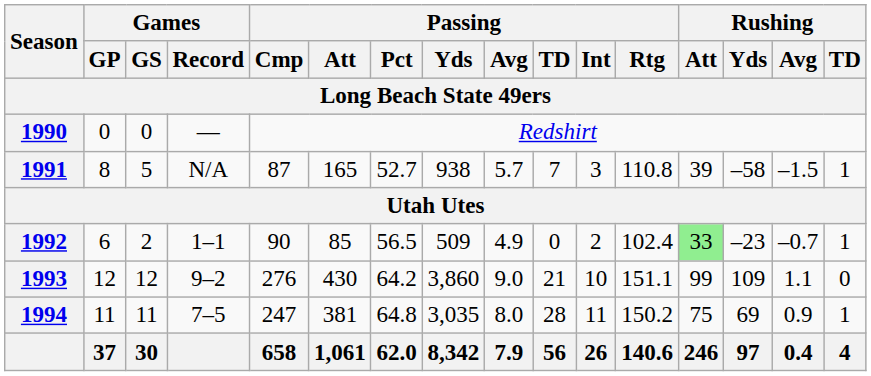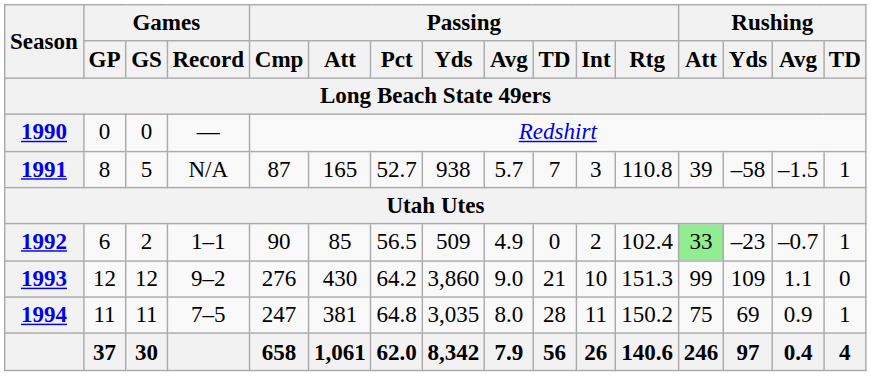(647, 278) 151.1 -> (647, 278) 151.3
